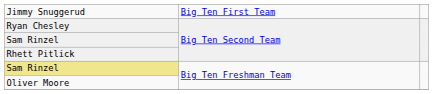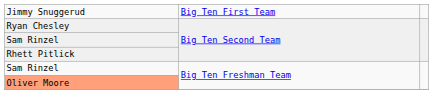(33, 68) khaki background -> (33, 68) no background
(38, 82) no background -> (38, 82) lightsalmon background
